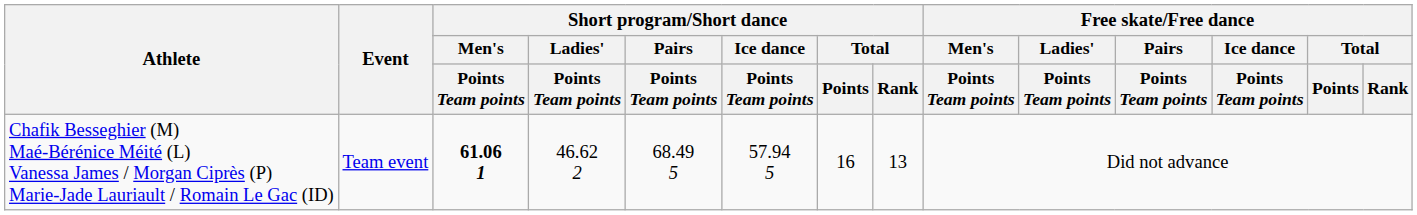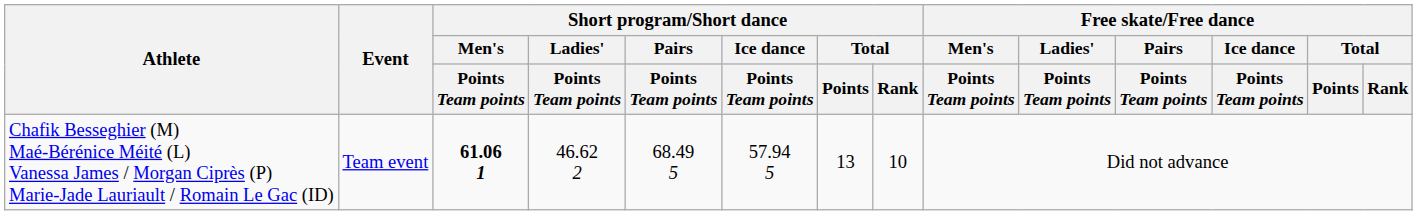(845, 162) 16 -> (845, 162) 13
(898, 162) 13 -> (898, 162) 10
